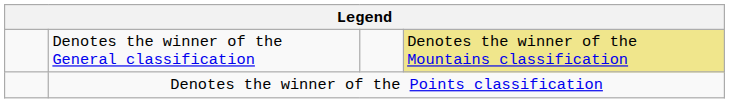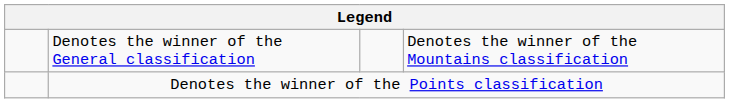(522, 51) khaki background -> (522, 51) no background
